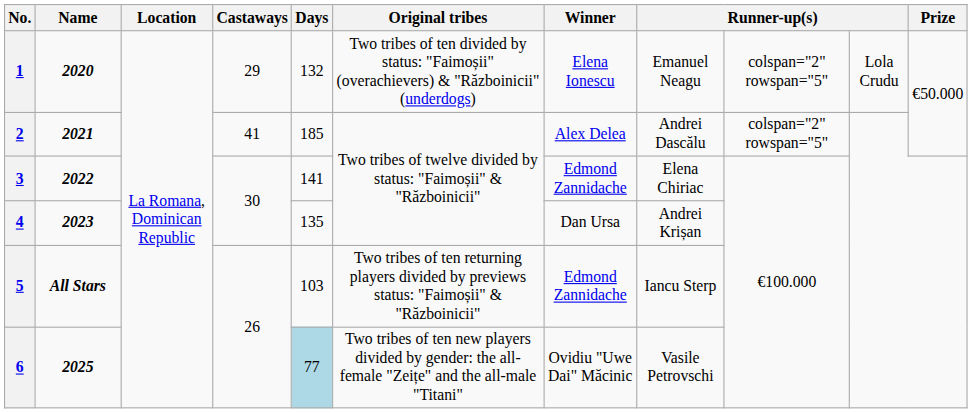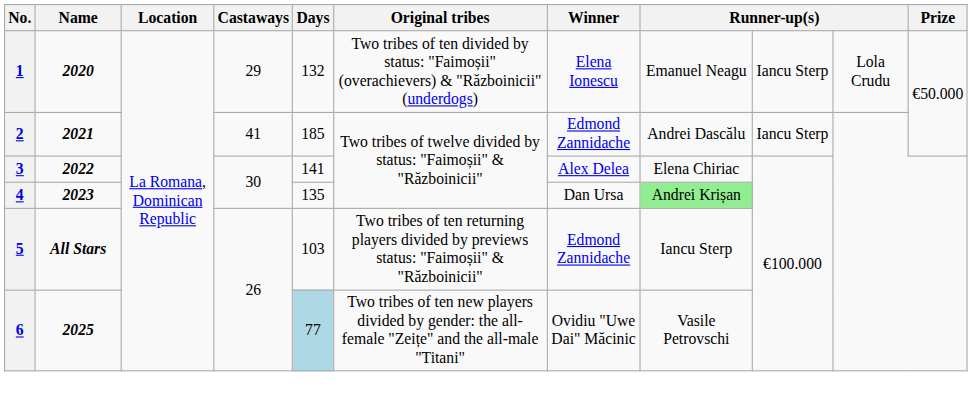(787, 71) colspan="2" rowspan="5" -> (792, 71) Iancu Sterp
(590, 134) Alex Delea -> (594, 134) Edmond Zannidache
(787, 134) colspan="2" rowspan="5" -> (792, 134) Iancu Sterp
(590, 178) Edmond Zannidache -> (594, 169) Alex Delea
(680, 223) no background -> (696, 195) lightgreen background
